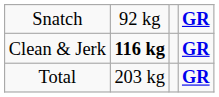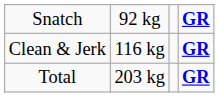(140, 48) bold -> (140, 48) normal
